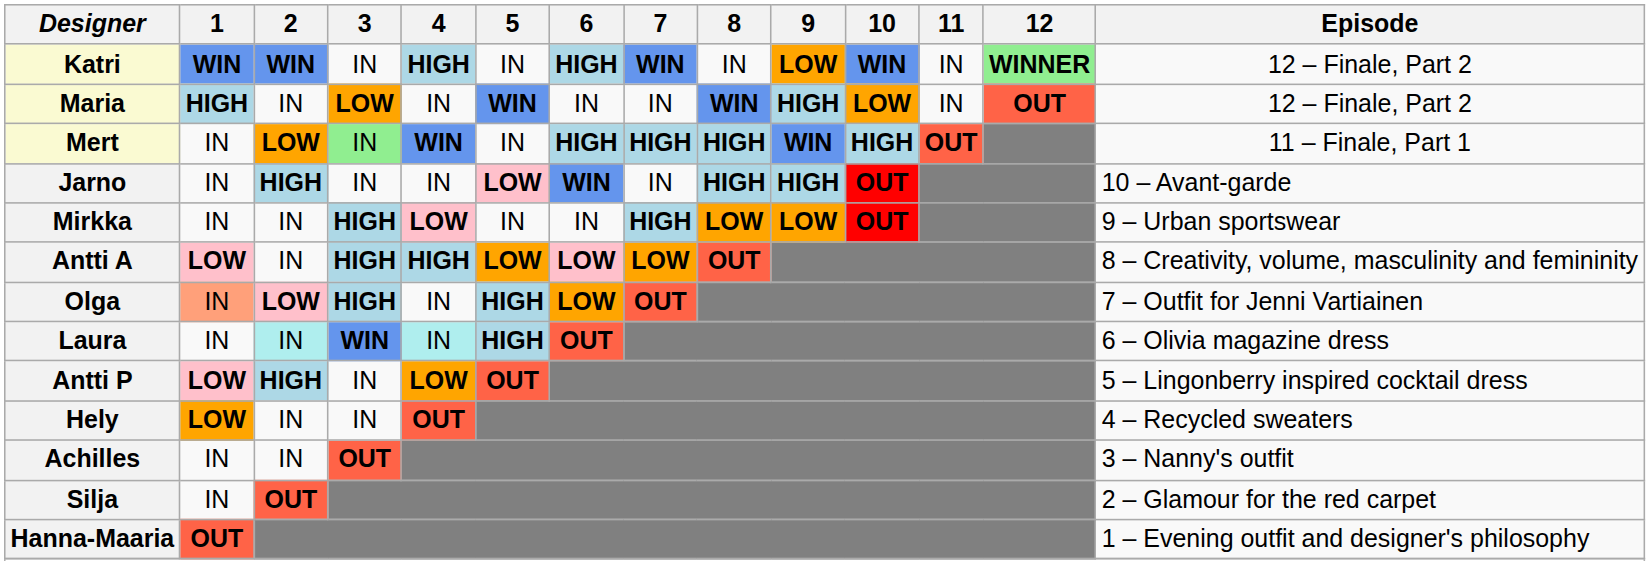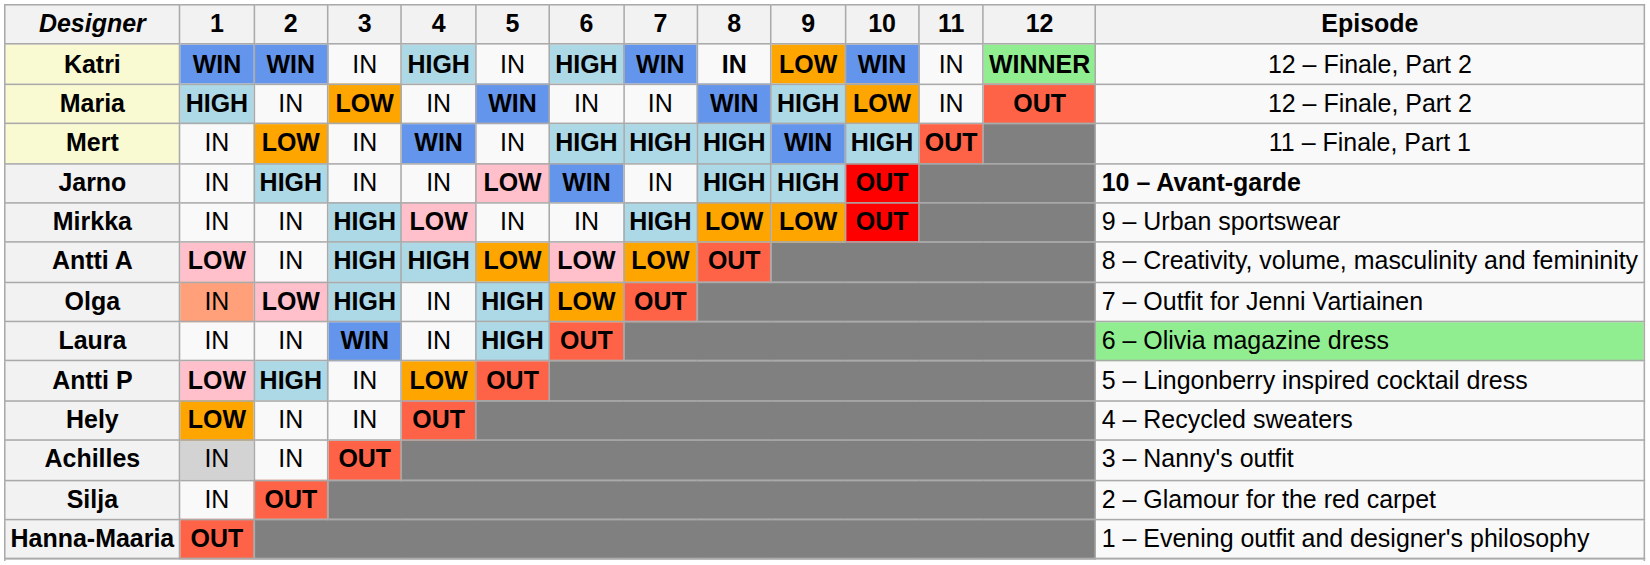(734, 63) normal -> (734, 63) bold
(365, 143) lightgreen background -> (365, 143) no background
(1197, 182) normal -> (1201, 182) bold
(291, 340) paleturquoise background -> (291, 340) no background
(439, 340) paleturquoise background -> (439, 340) no background
(1245, 340) no background -> (1245, 340) lightgreen background
(217, 459) no background -> (217, 459) lightgrey background
